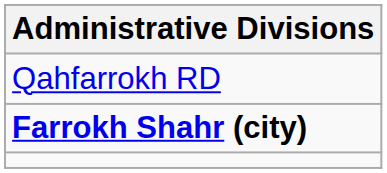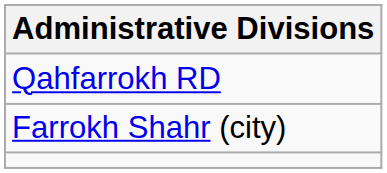(160, 127) bold -> (149, 127) normal
